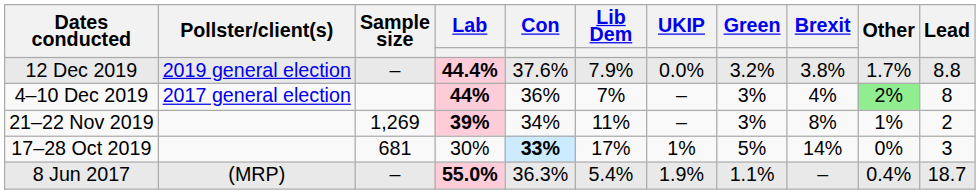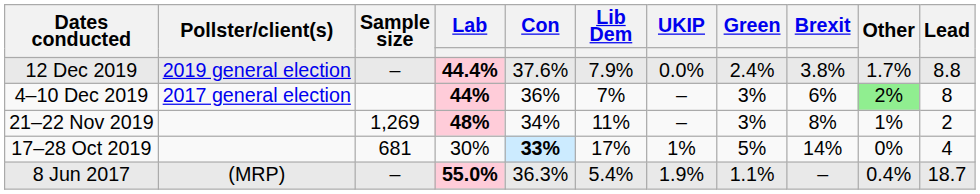(752, 70) 3.2% -> (752, 70) 2.4%
(823, 96) 4% -> (823, 96) 6%
(470, 122) 39% -> (470, 122) 48%
(947, 149) 3 -> (947, 149) 4
